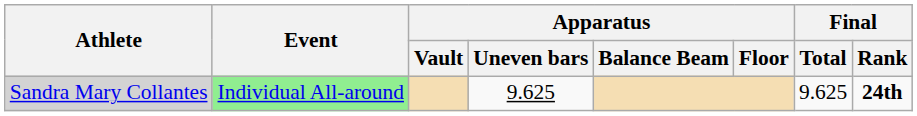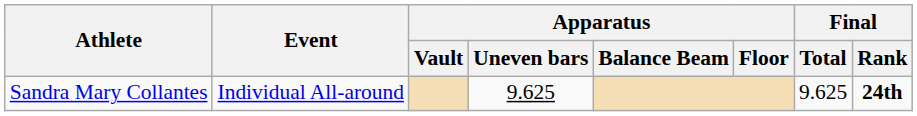(109, 93) lightgrey background -> (109, 93) no background
(311, 93) lightgreen background -> (311, 93) no background
